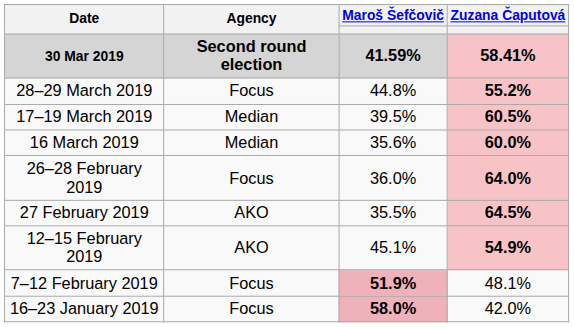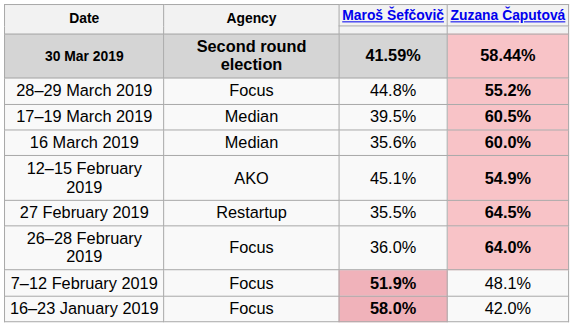(508, 56) 58.41% -> (508, 56) 58.44%
rows swapped: (84, 177) <-> (84, 248)
(252, 212) AKO -> (252, 212) Restartup
